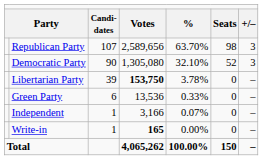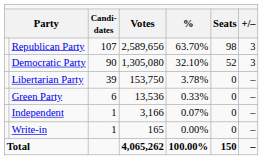(147, 79) bold -> (147, 79) normal
(156, 130) bold -> (156, 130) normal
